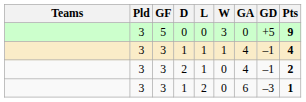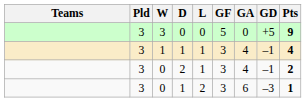columns swapped: (224, 13) <-> (163, 13)
